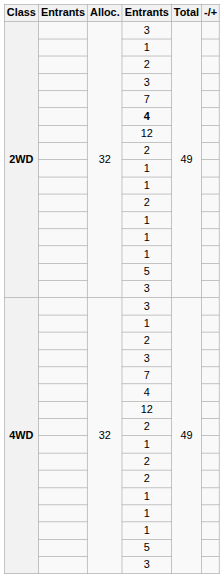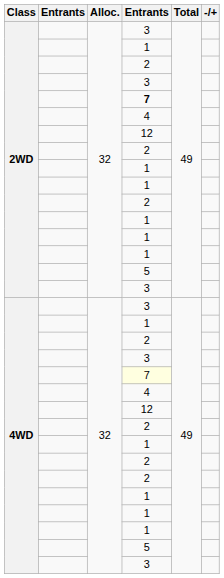(147, 99) normal -> (147, 99) bold
(147, 116) bold -> (147, 116) normal
(147, 375) no background -> (147, 375) lightyellow background
